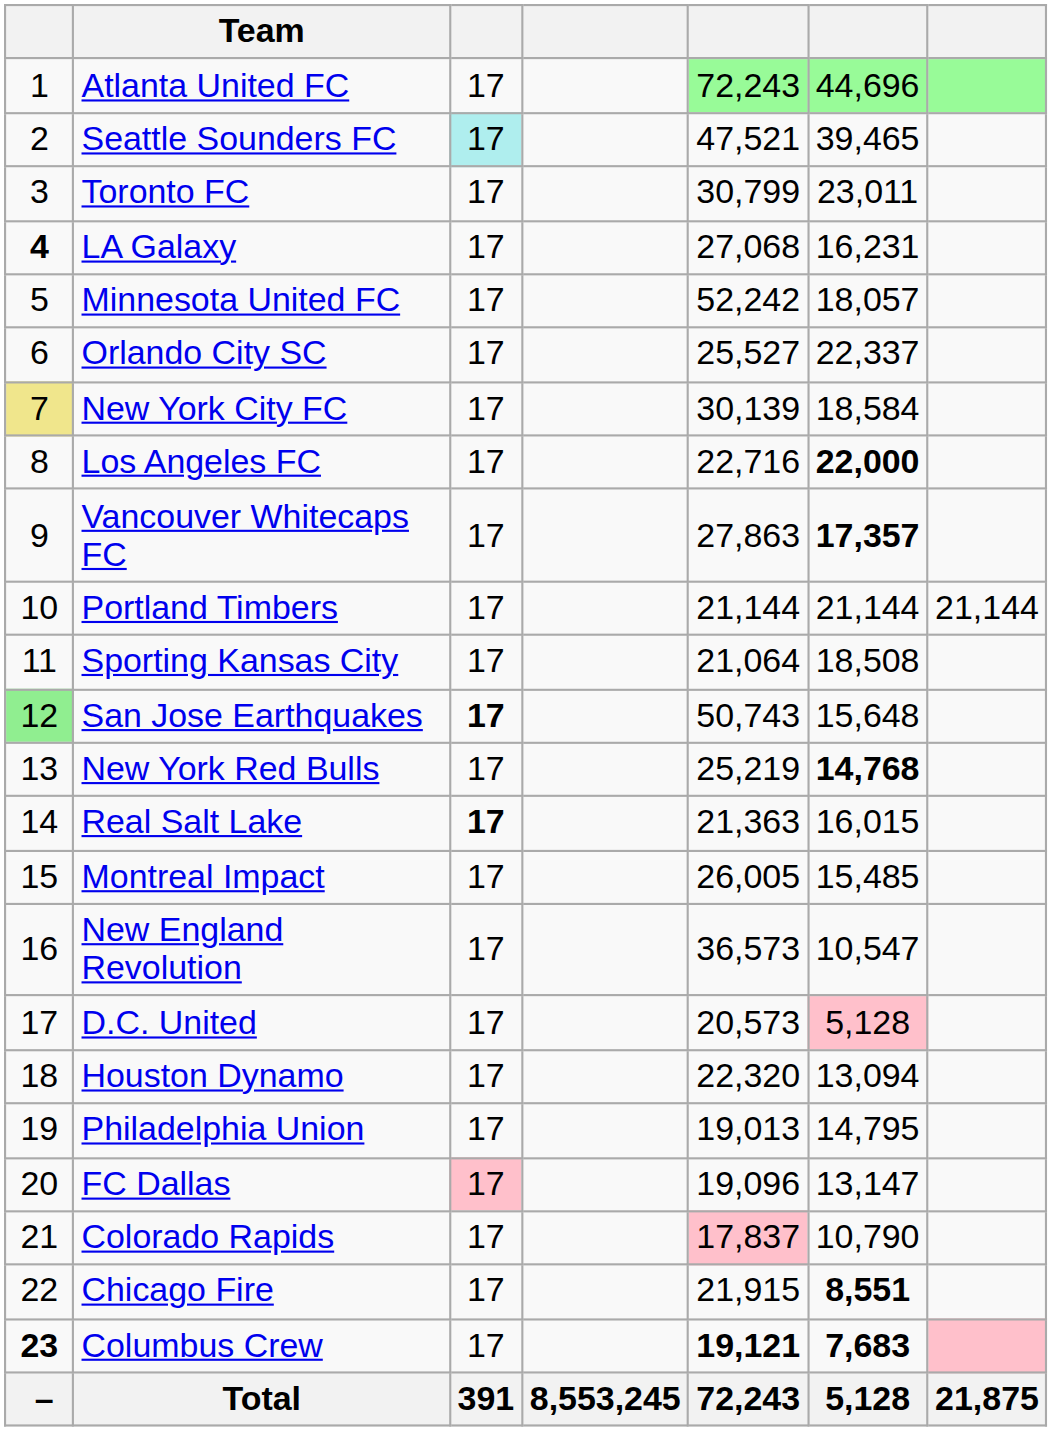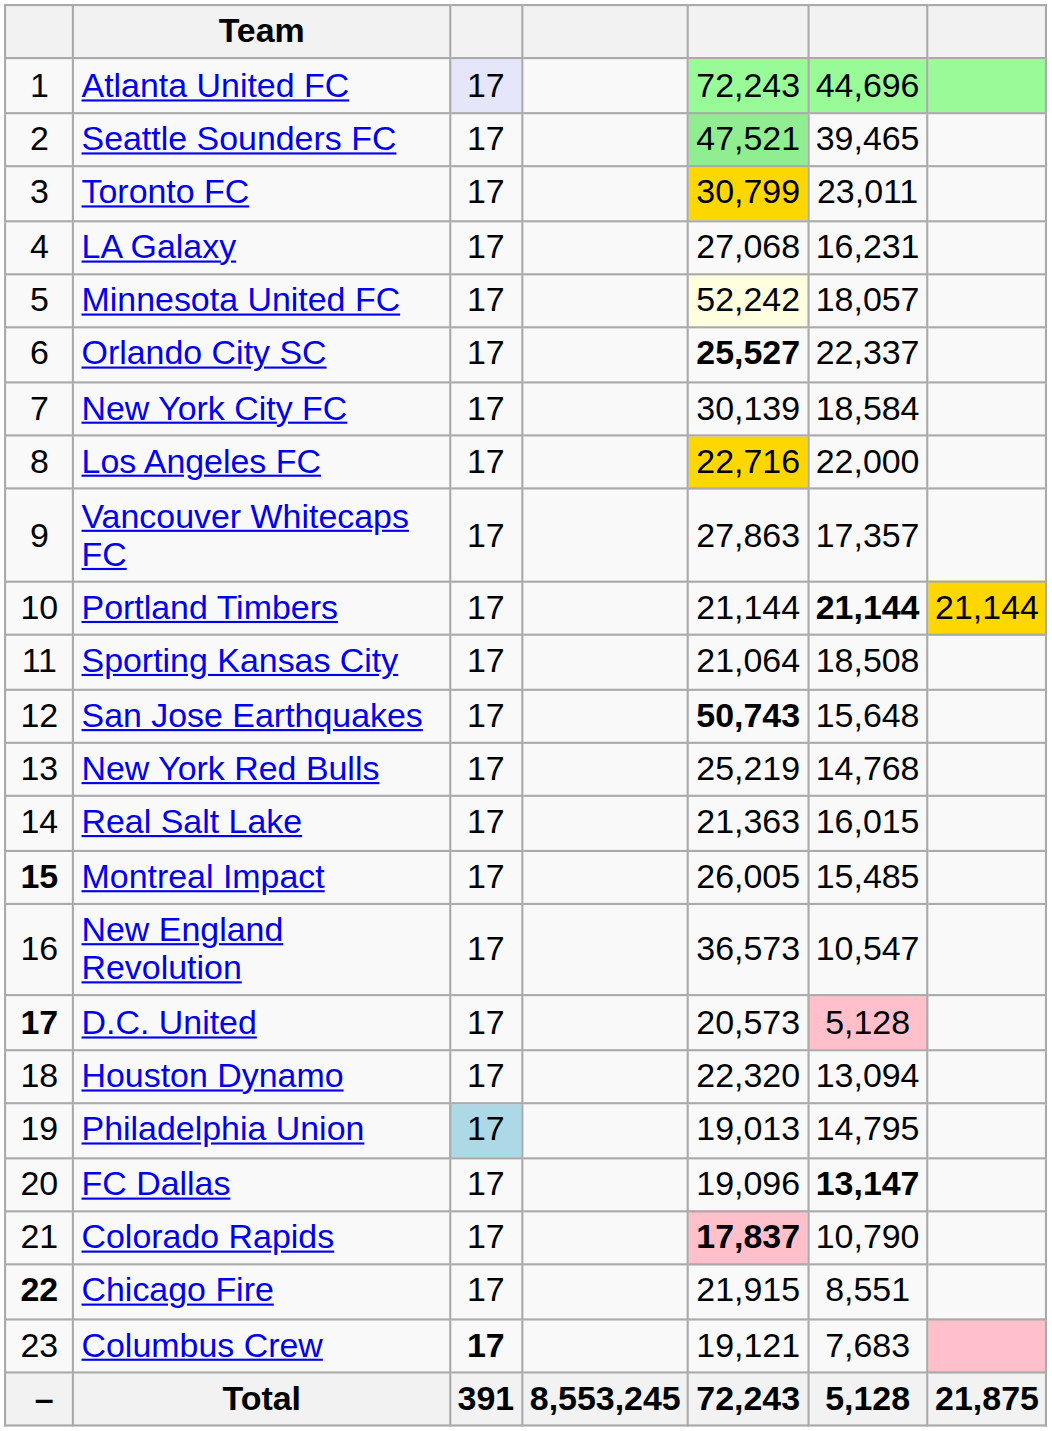(486, 85) no background -> (486, 85) lavender background
(486, 138) paleturquoise background -> (486, 138) no background
(748, 138) no background -> (748, 138) lightgreen background
(748, 192) no background -> (748, 192) gold background
(39, 246) bold -> (39, 246) normal
(748, 300) no background -> (748, 300) lightyellow background
(748, 354) normal -> (748, 354) bold
(39, 407) khaki background -> (39, 407) no background
(748, 461) no background -> (748, 461) gold background
(868, 461) bold -> (868, 461) normal
(868, 534) bold -> (868, 534) normal
(868, 607) normal -> (868, 607) bold
(987, 607) no background -> (987, 607) gold background
(39, 715) lightgreen background -> (39, 715) no background
(486, 715) bold -> (486, 715) normal
(748, 715) normal -> (748, 715) bold
(868, 768) bold -> (868, 768) normal
(486, 822) bold -> (486, 822) normal
(39, 876) normal -> (39, 876) bold
(39, 1022) normal -> (39, 1022) bold
(486, 1129) no background -> (486, 1129) lightblue background
(486, 1183) pink background -> (486, 1183) no background
(868, 1183) normal -> (868, 1183) bold
(748, 1237) normal -> (748, 1237) bold
(39, 1291) normal -> (39, 1291) bold
(868, 1291) bold -> (868, 1291) normal
(39, 1345) bold -> (39, 1345) normal
(486, 1345) normal -> (486, 1345) bold
(748, 1345) bold -> (748, 1345) normal
(868, 1345) bold -> (868, 1345) normal
